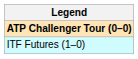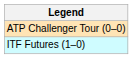(69, 28) bold -> (66, 28) normal
